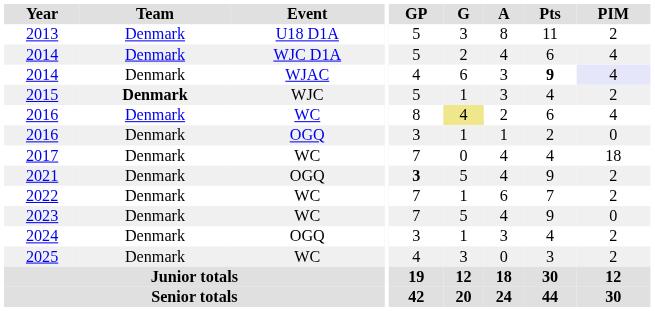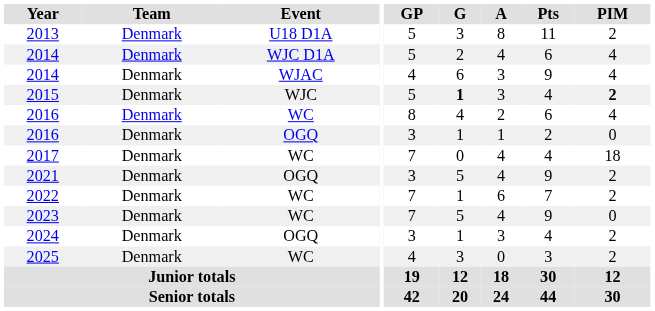(550, 74) bold -> (548, 74) normal
(613, 74) lavender background -> (613, 74) no background
(155, 94) bold -> (152, 94) normal
(464, 94) normal -> (460, 94) bold
(613, 94) normal -> (613, 94) bold
(464, 115) khaki background -> (460, 115) no background
(416, 175) bold -> (412, 175) normal
